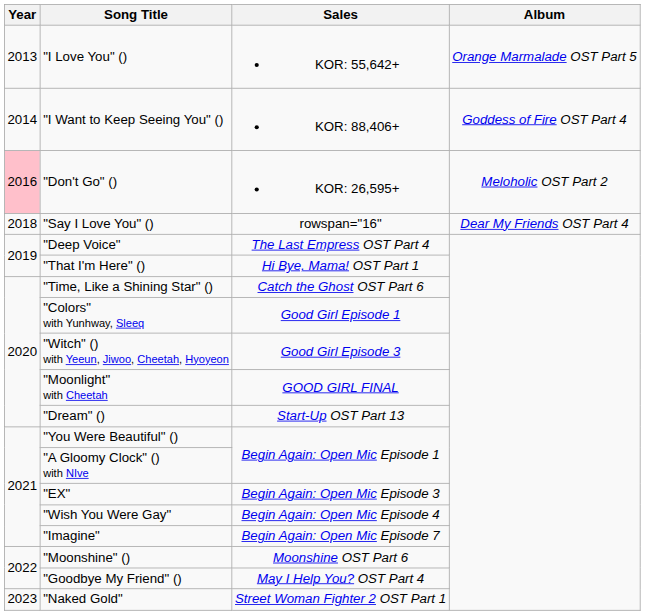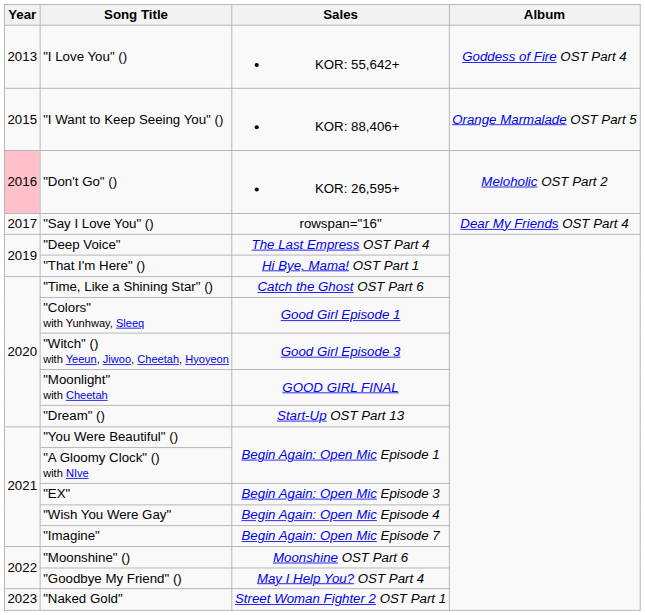(544, 56) Orange Marmalade OST Part 5 -> (544, 56) Goddess of Fire OST Part 4
(22, 119) 2014 -> (22, 119) 2015
(544, 119) Goddess of Fire OST Part 4 -> (544, 119) Orange Marmalade OST Part 5
(22, 223) 2018 -> (22, 223) 2017
